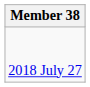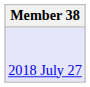(45, 70) no background -> (45, 70) lavender background
